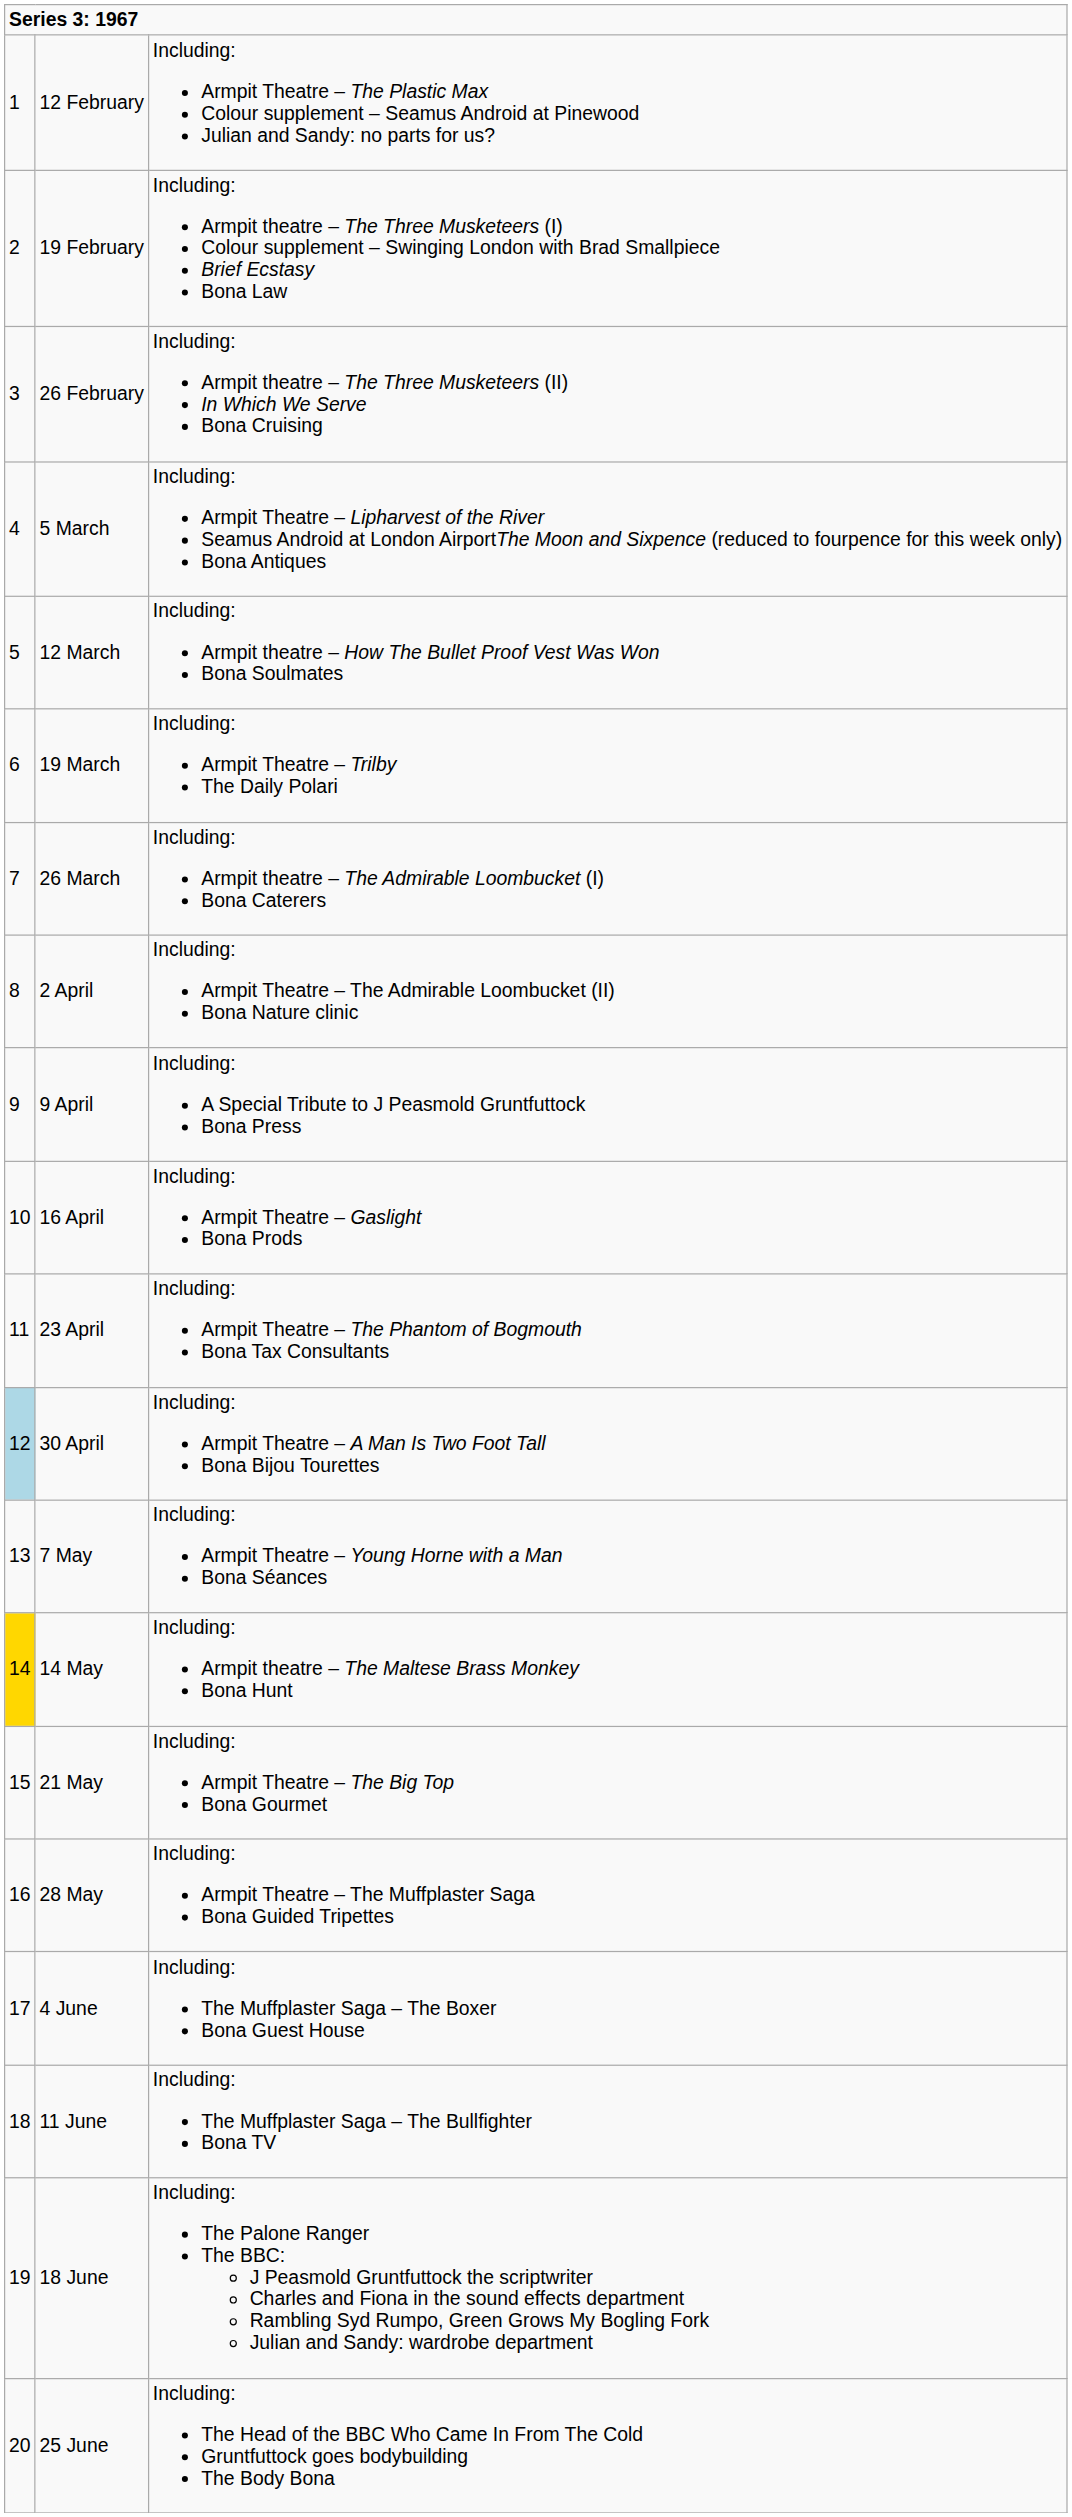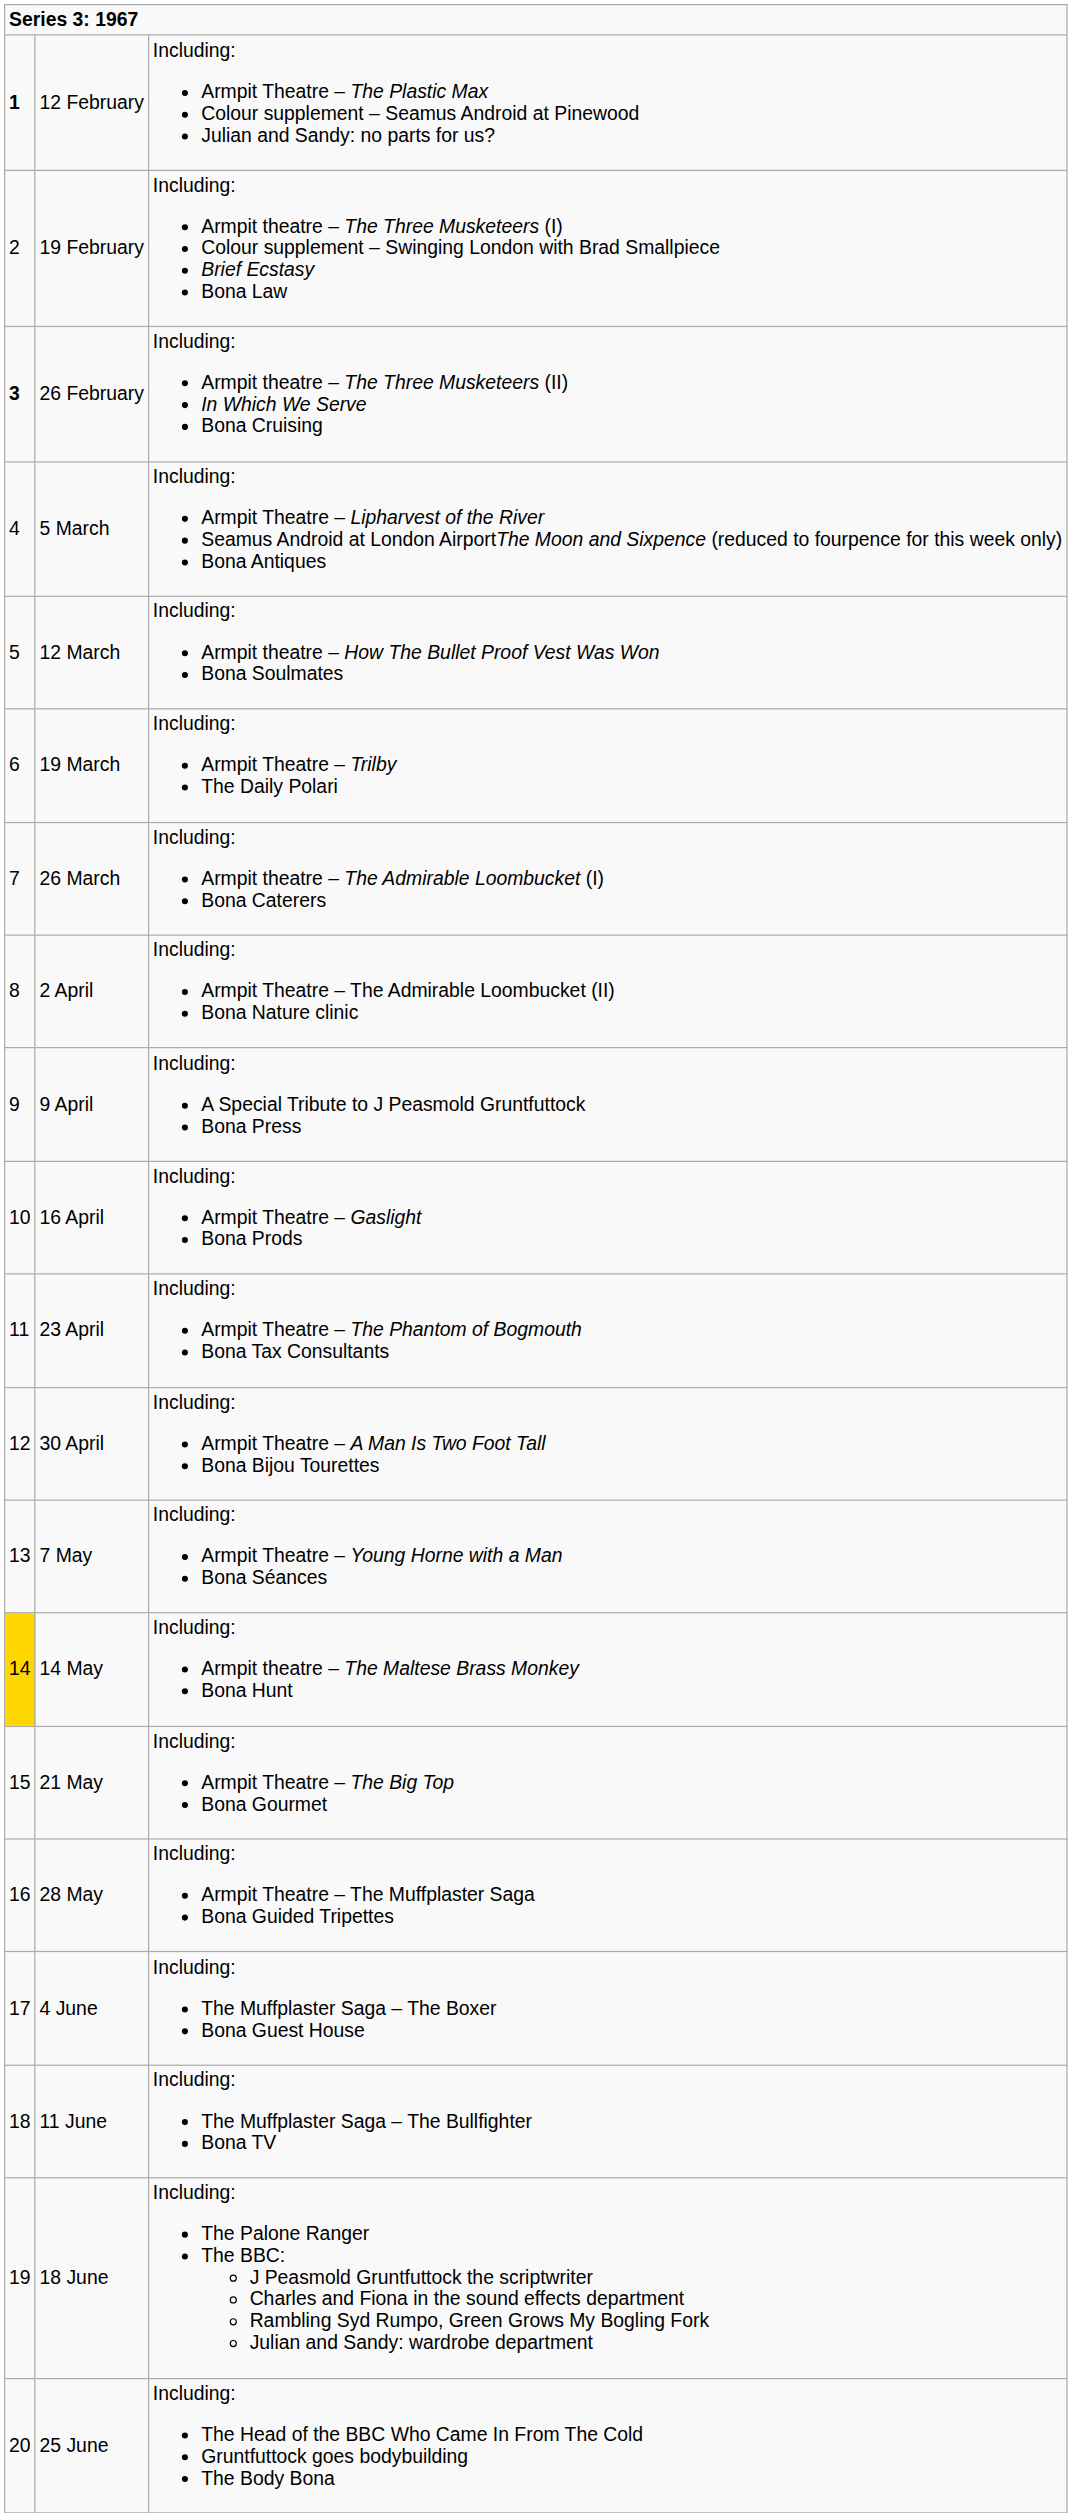(14, 102) normal -> (14, 102) bold
(14, 393) normal -> (14, 393) bold
(20, 1443) lightblue background -> (20, 1443) no background
